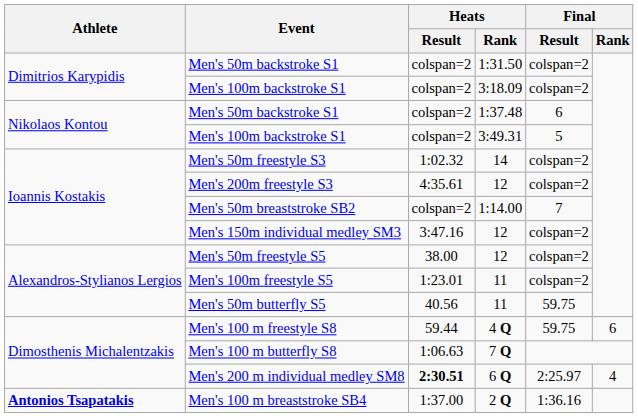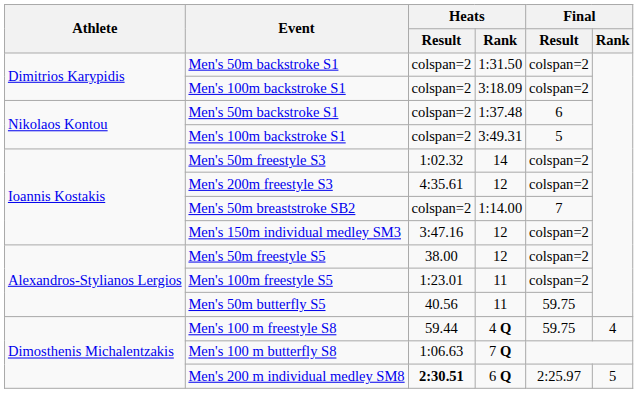(613, 328) 6 -> (613, 328) 4
(613, 376) 4 -> (613, 376) 5
- row: (277, 400)
